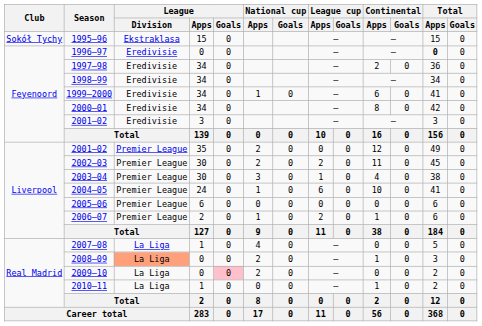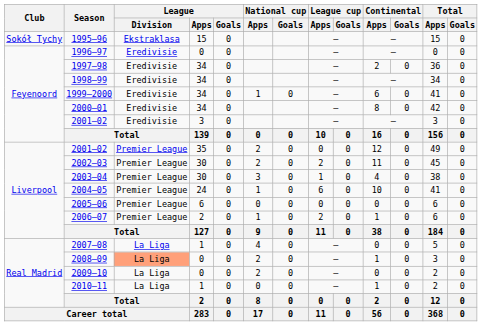(435, 53) bold -> (435, 53) normal
(228, 273) pink background -> (228, 273) no background
